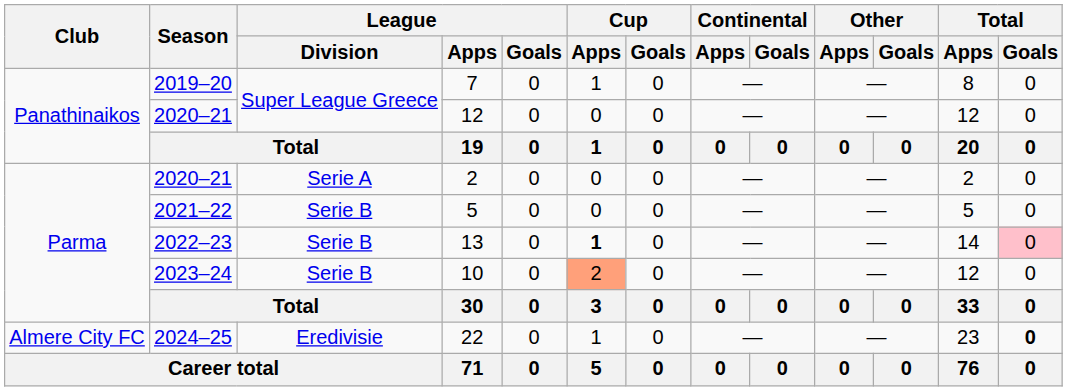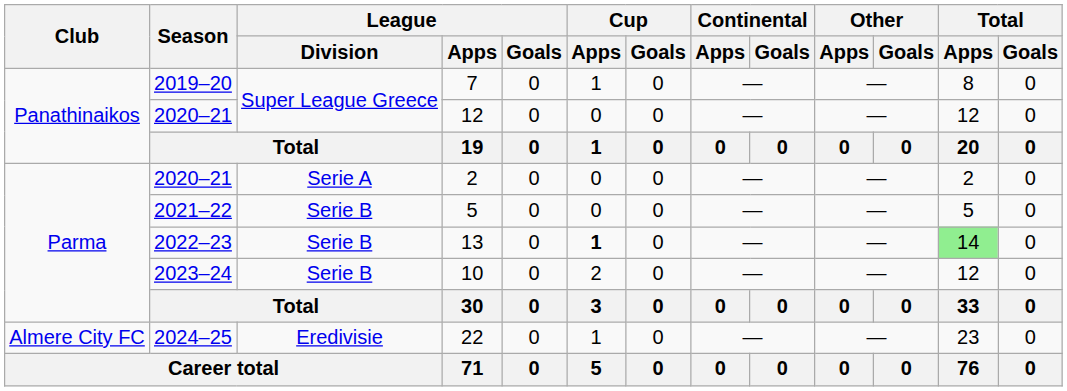(968, 242) no background -> (968, 242) lightgreen background
(1030, 242) pink background -> (1030, 242) no background
(596, 274) lightsalmon background -> (596, 274) no background
(1030, 337) bold -> (1030, 337) normal
